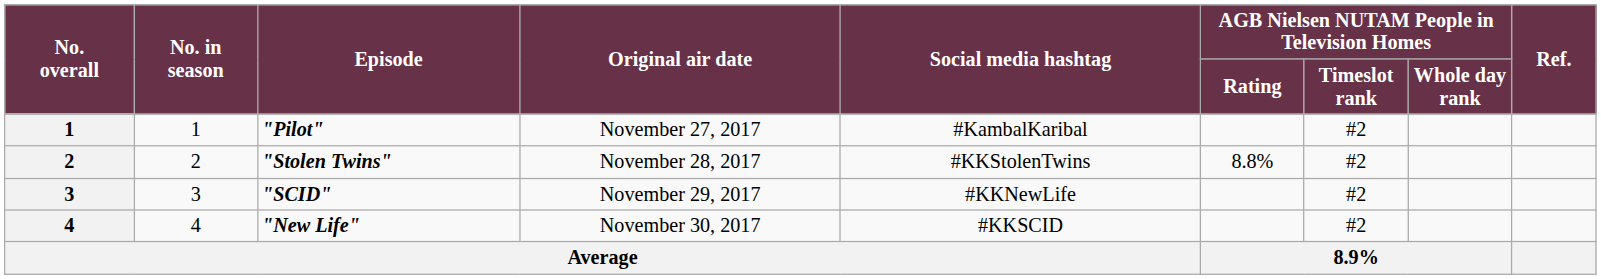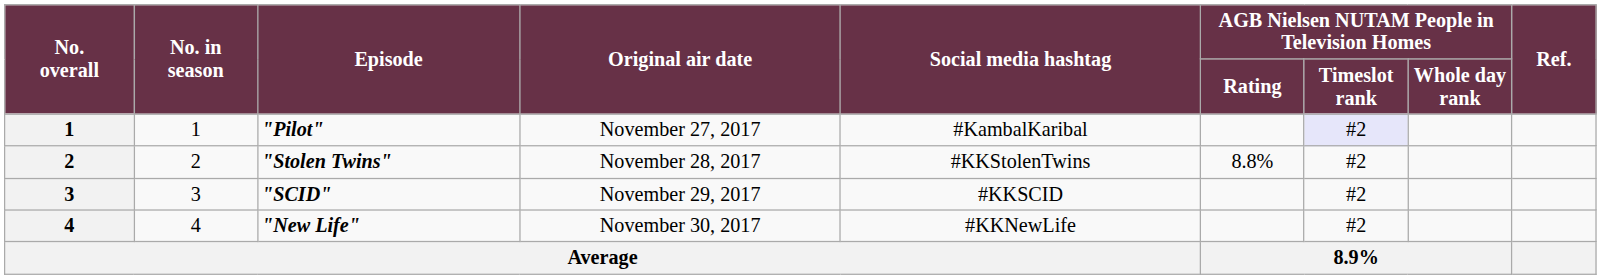(1356, 129) no background -> (1356, 129) lavender background
(1021, 193) #KKNewLife -> (1021, 193) #KKSCID
(1021, 225) #KKSCID -> (1021, 225) #KKNewLife
